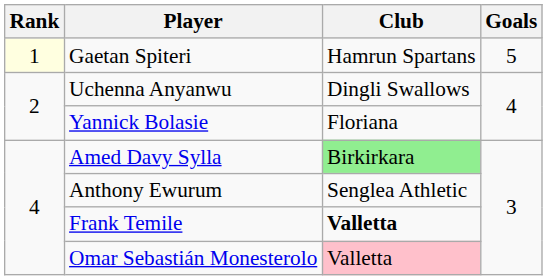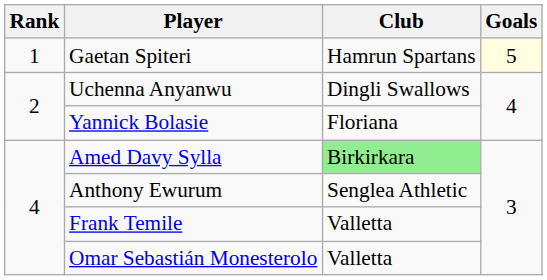(34, 55) lightyellow background -> (34, 55) no background
(511, 55) no background -> (511, 55) lightyellow background
(362, 223) bold -> (360, 223) normal
(360, 257) pink background -> (360, 257) no background
